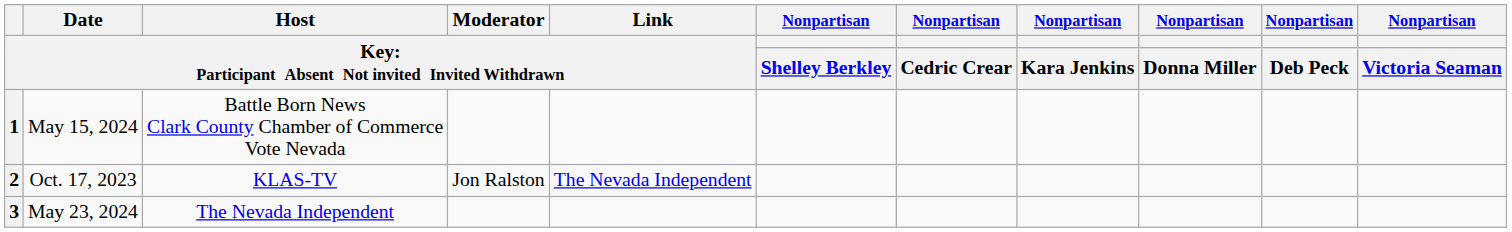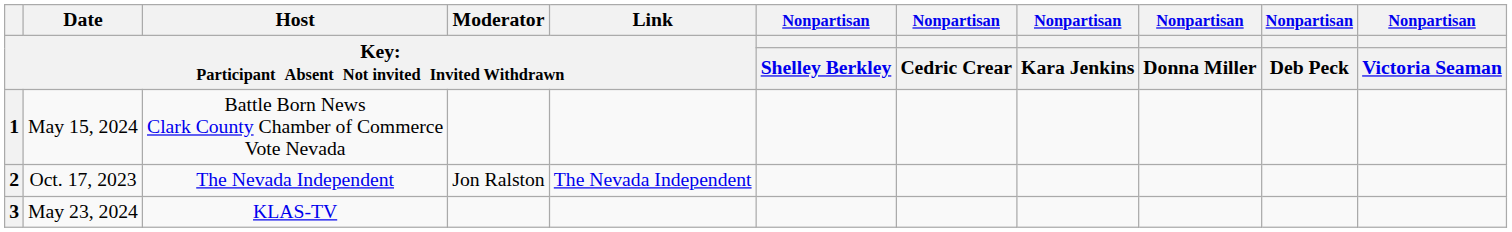(295, 180) KLAS-TV -> (295, 180) The Nevada Independent
(295, 211) The Nevada Independent -> (295, 211) KLAS-TV
